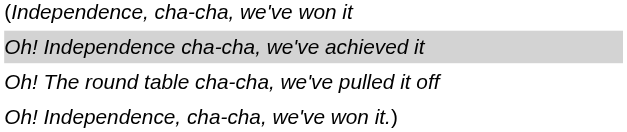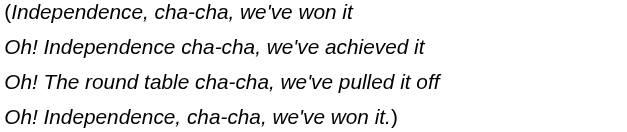(214, 46) lightgrey background -> (214, 46) no background
